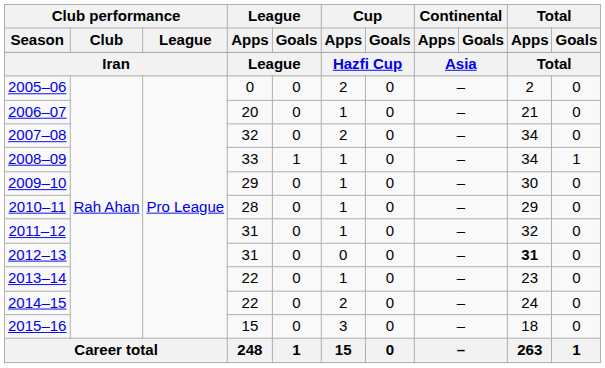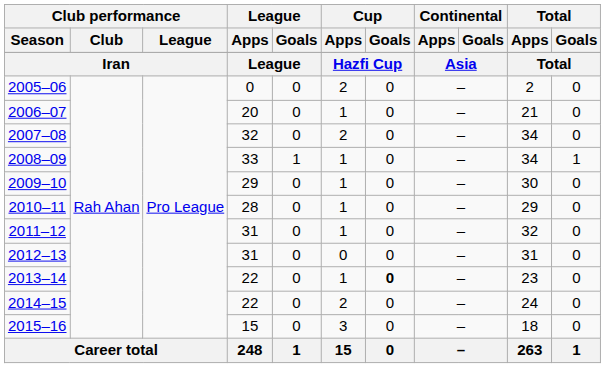(530, 254) bold -> (530, 254) normal
(390, 278) normal -> (390, 278) bold
